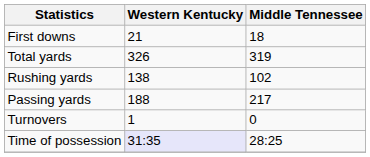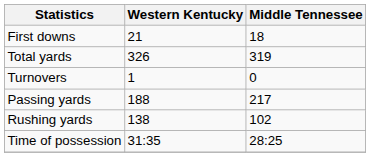rows swapped: (50, 78) <-> (37, 120)
(144, 141) lavender background -> (144, 141) no background
